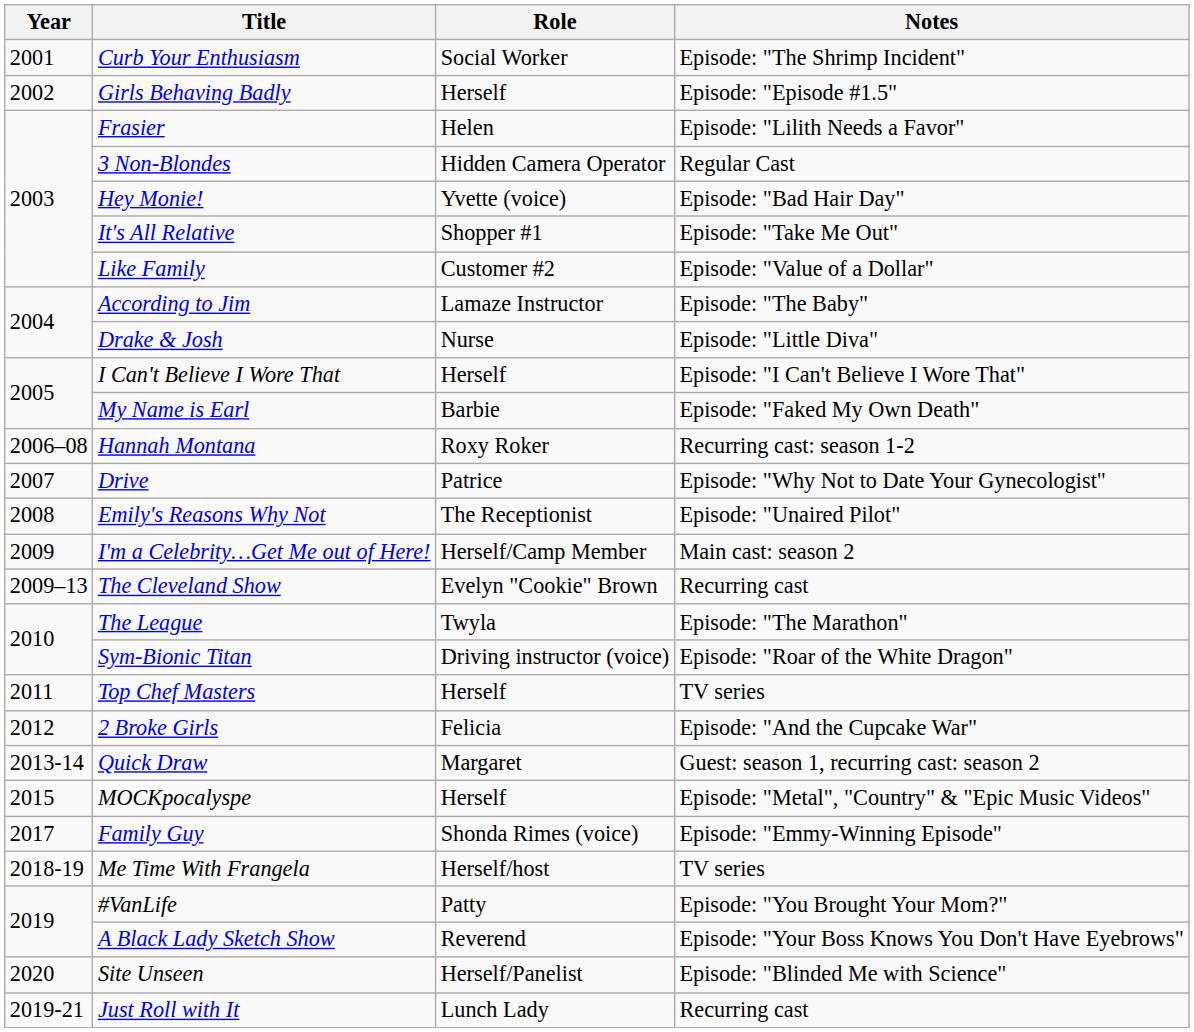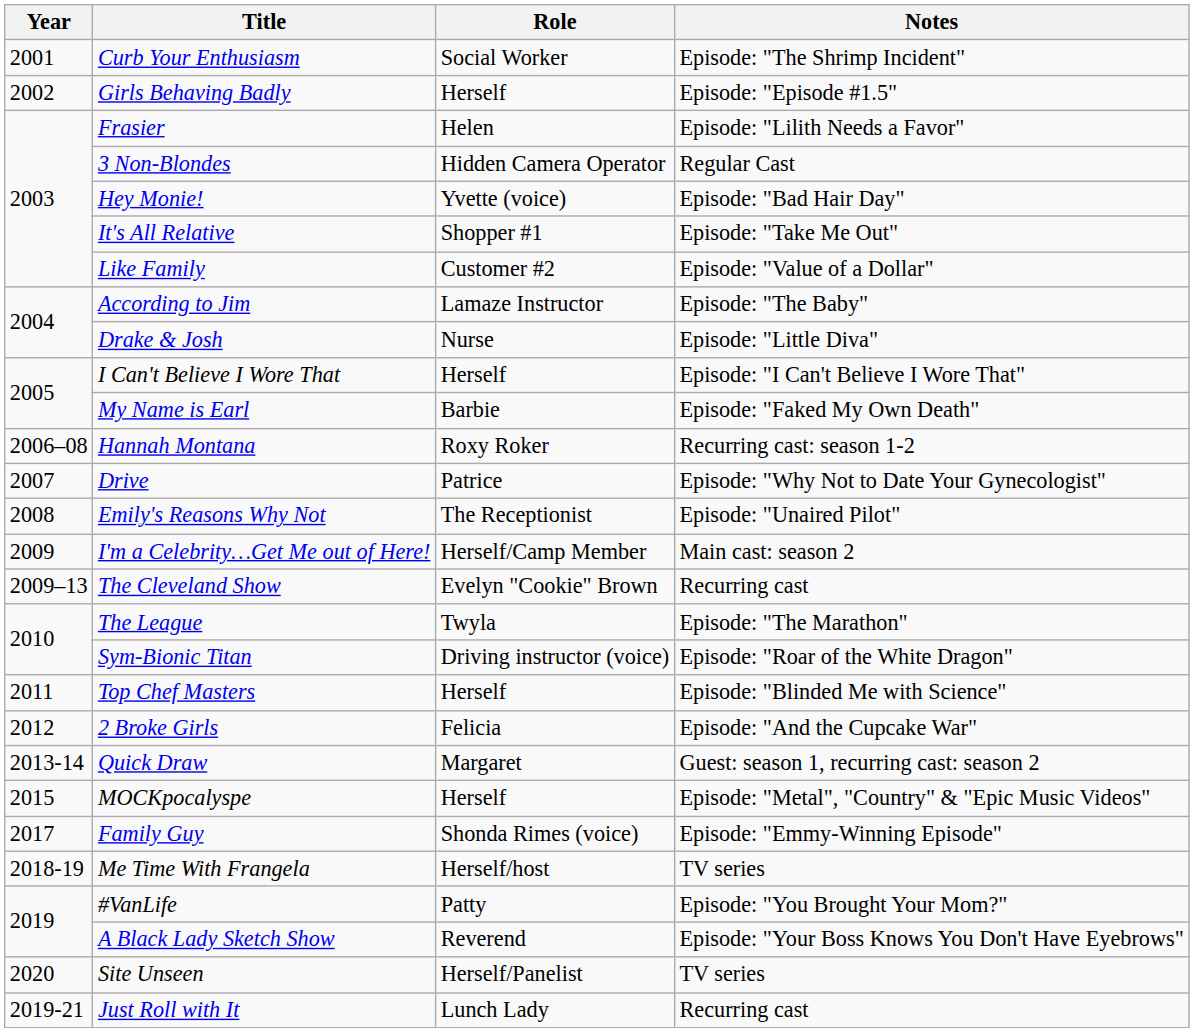(722, 692) TV series -> (843, 692) Episode: "Blinded Me with Science"
(843, 974) Episode: "Blinded Me with Science" -> (722, 974) TV series
